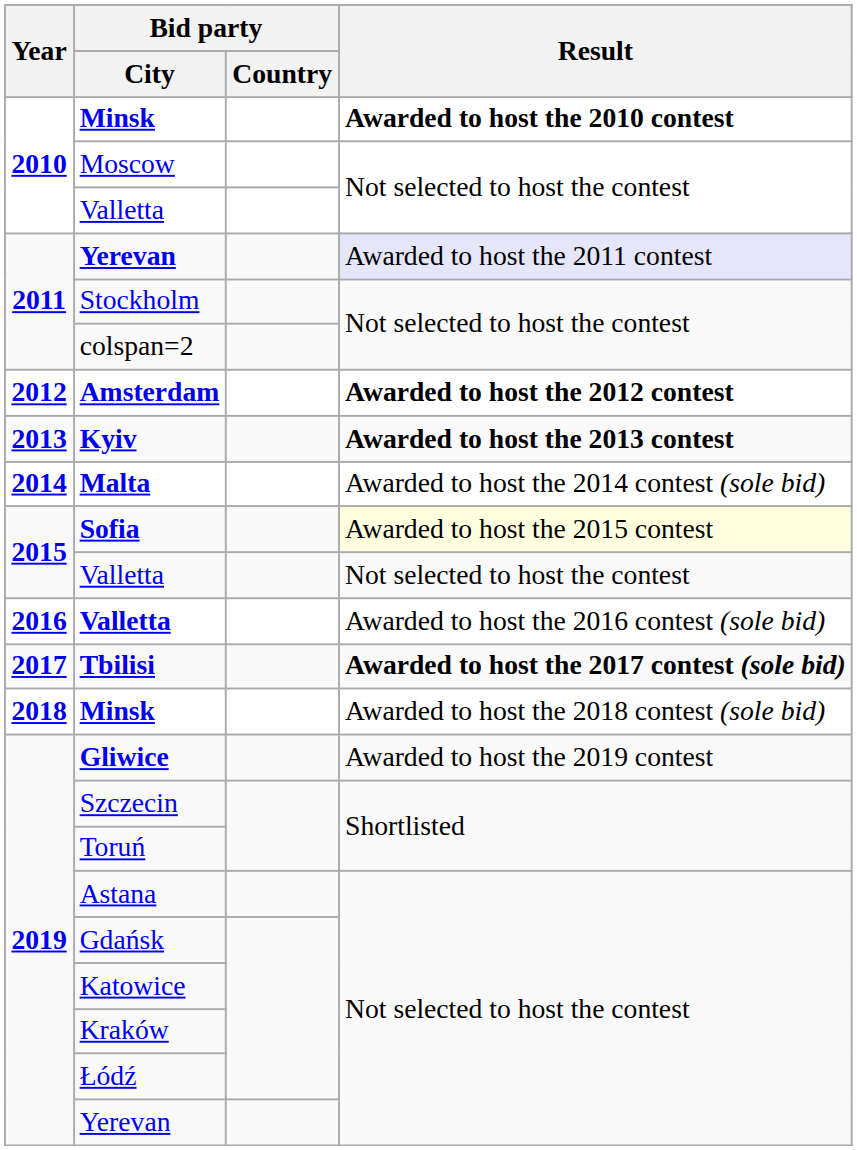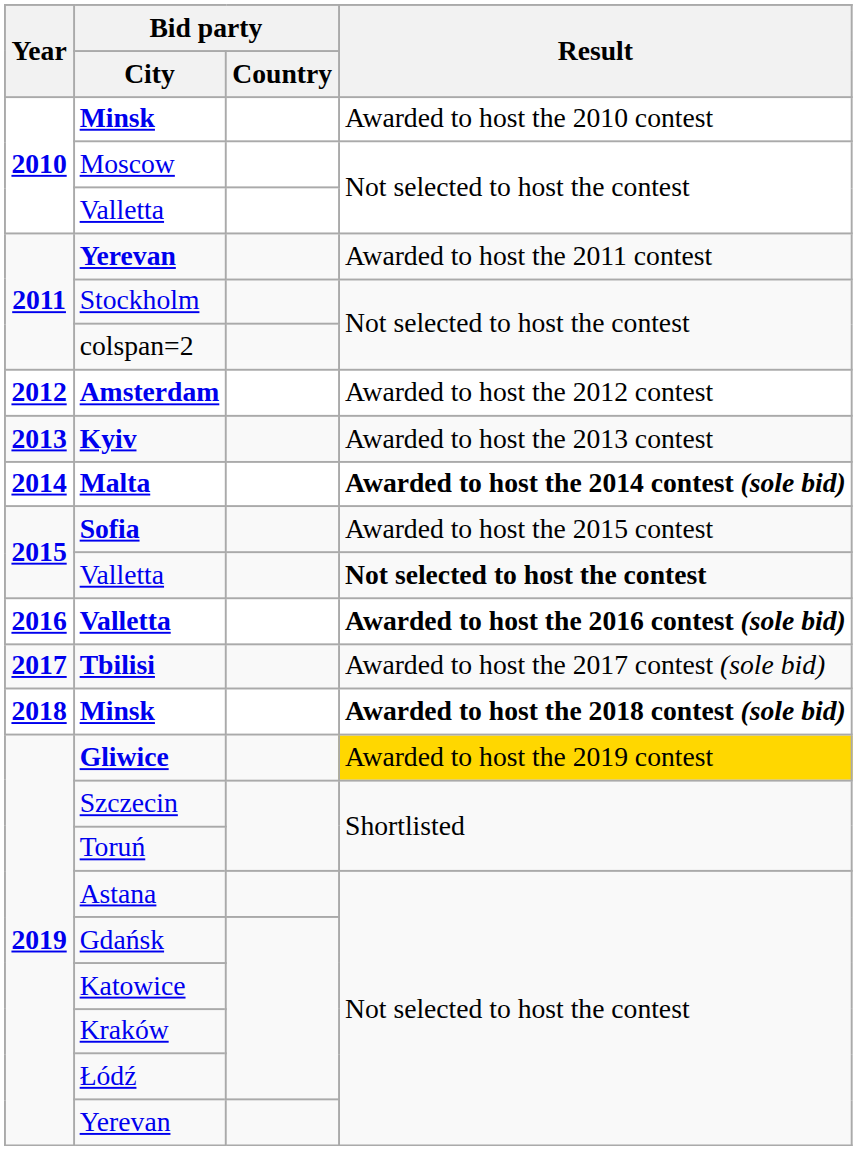(539, 118) bold -> (529, 118) normal
(529, 255) lavender background -> (529, 255) no background
(539, 392) bold -> (529, 392) normal
(539, 438) bold -> (529, 438) normal
(585, 483) normal -> (595, 483) bold
(529, 529) lightyellow background -> (529, 529) no background
(517, 574) normal -> (526, 574) bold
(585, 620) normal -> (595, 620) bold
(595, 666) bold -> (585, 666) normal
(585, 711) normal -> (595, 711) bold
(529, 757) no background -> (529, 757) gold background
